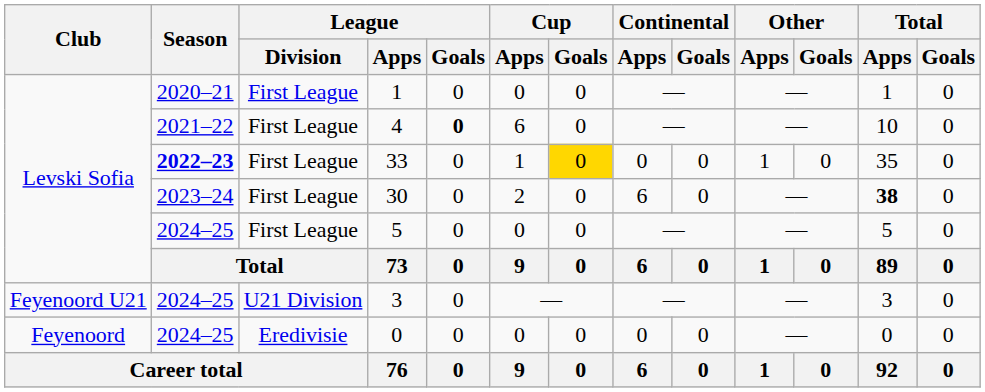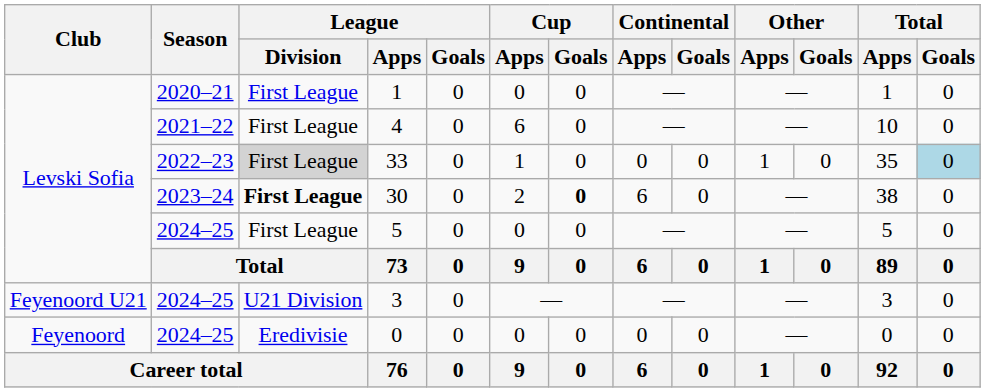(458, 126) bold -> (458, 126) normal
(195, 160) bold -> (195, 160) normal
(303, 160) no background -> (303, 160) lightgrey background
(581, 160) gold background -> (581, 160) no background
(948, 160) no background -> (948, 160) lightblue background
(303, 195) normal -> (303, 195) bold
(581, 195) normal -> (581, 195) bold
(887, 195) bold -> (887, 195) normal
